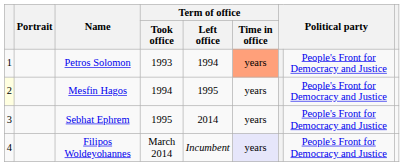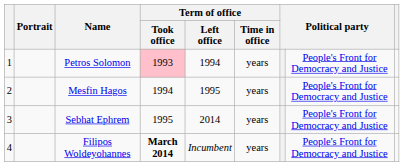(162, 63) no background -> (163, 63) pink background
(256, 63) lightsalmon background -> (257, 63) no background
(9, 91) lightyellow background -> (9, 91) no background
(162, 147) normal -> (163, 147) bold
(256, 147) lavender background -> (257, 147) no background
